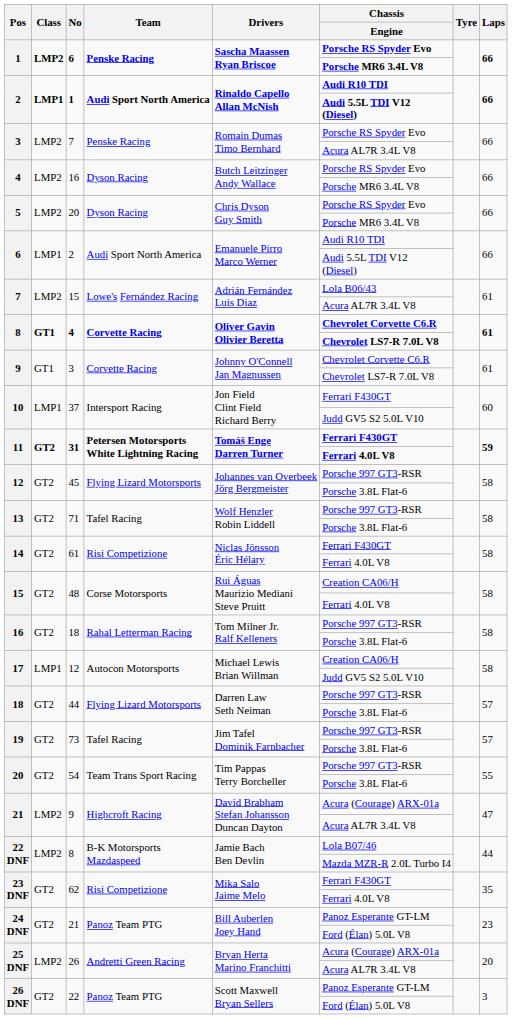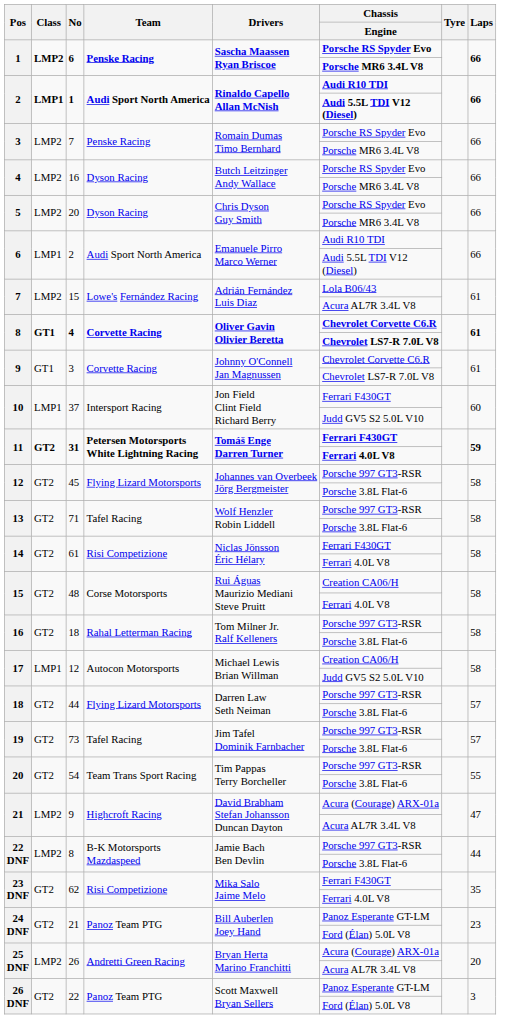(369, 150) Acura AL7R 3.4L V8 -> (371, 150) Porsche MR6 3.4L V8
(349, 845) Lola B07/46 -> (372, 845) Porsche 997 GT3-RSR
(387, 863) Mazda MZR-R 2.0L Turbo I4 -> (365, 863) Porsche 3.8L Flat-6
